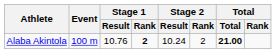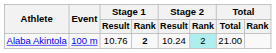(203, 41) no background -> (203, 41) paleturquoise background
(230, 41) bold -> (230, 41) normal
